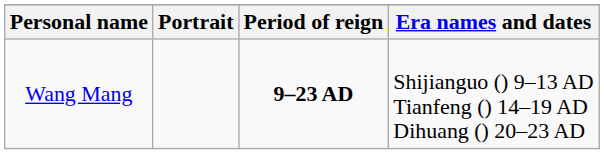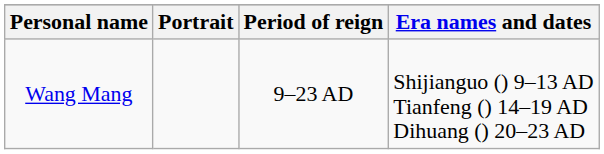(313, 93) bold -> (313, 93) normal
